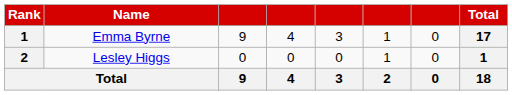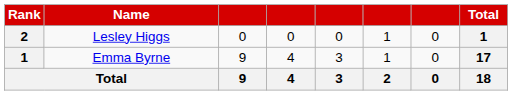rows swapped: (131, 36) <-> (131, 57)
